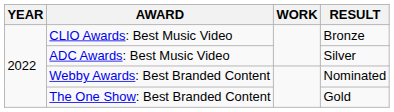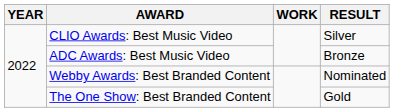(344, 35) Bronze -> (340, 35) Silver
(340, 55) Silver -> (344, 55) Bronze
